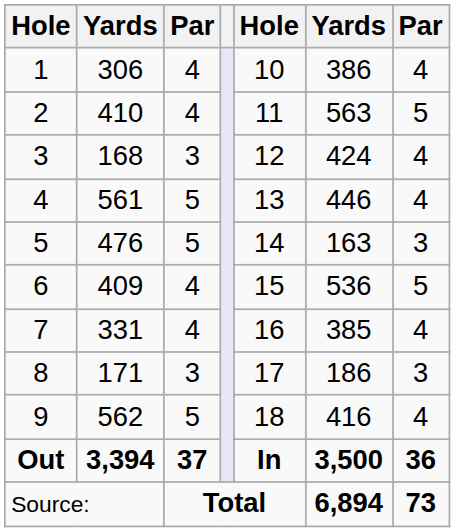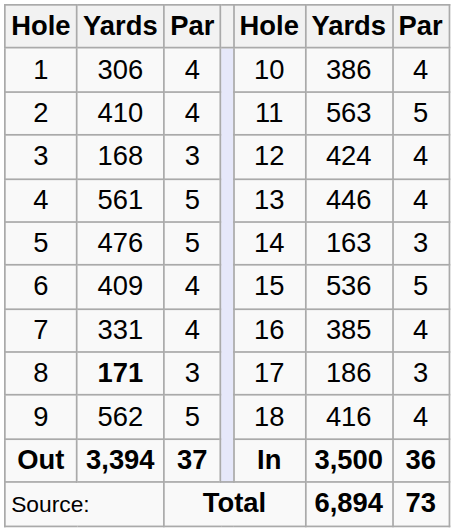(120, 373) normal -> (120, 373) bold
